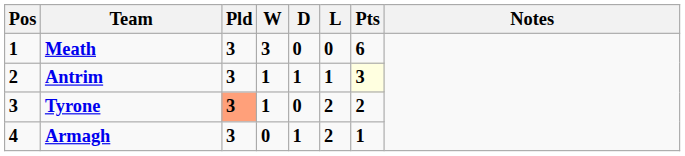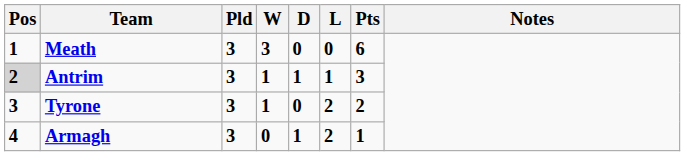(13, 77) no background -> (13, 77) lightgrey background
(360, 77) lightyellow background -> (360, 77) no background
(230, 106) lightsalmon background -> (230, 106) no background
